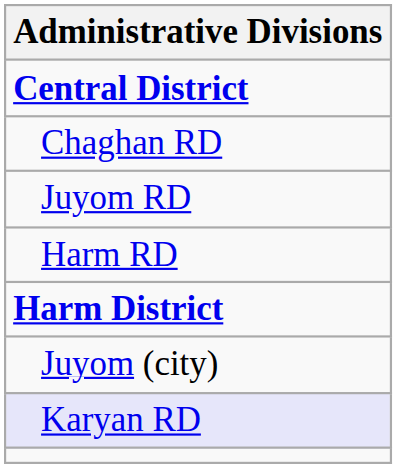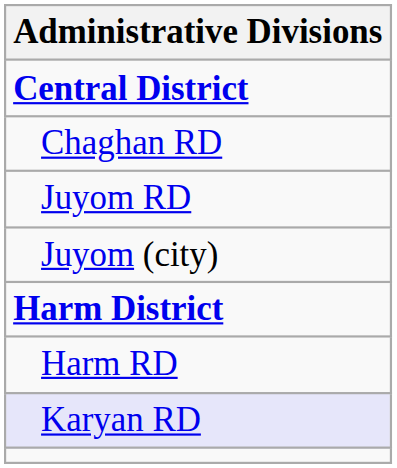(109, 253) Harm RD -> (130, 253) Juyom (city)
(130, 364) Juyom (city) -> (109, 364) Harm RD
